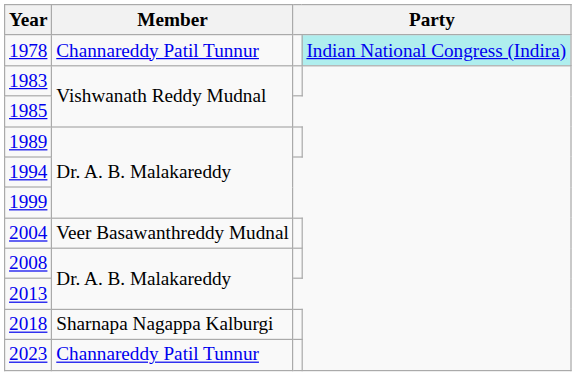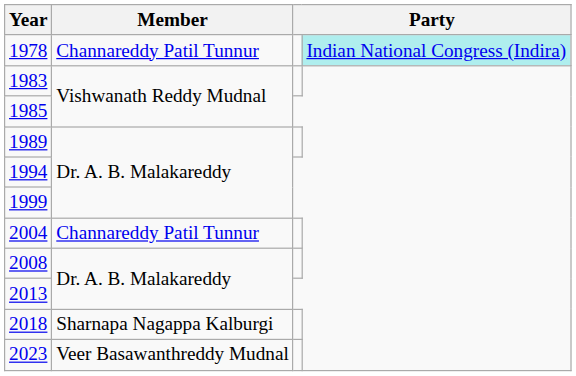(173, 232) Veer Basawanthreddy Mudnal -> (158, 232) Channareddy Patil Tunnur
(158, 354) Channareddy Patil Tunnur -> (173, 354) Veer Basawanthreddy Mudnal
